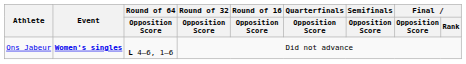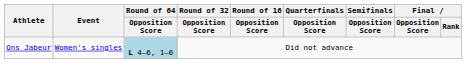(89, 47) bold -> (89, 47) normal
(151, 52) no background -> (151, 52) lightblue background
